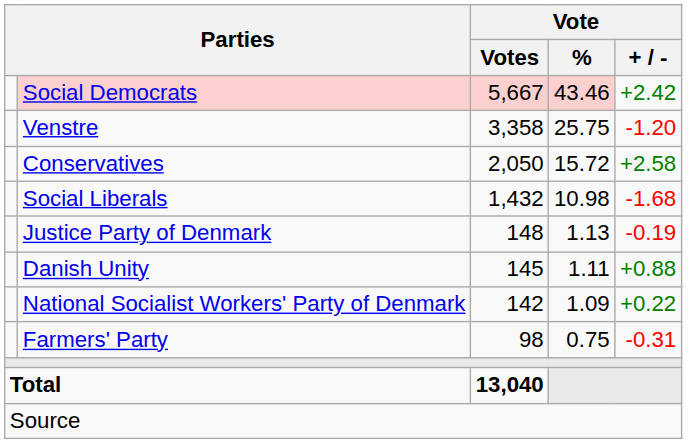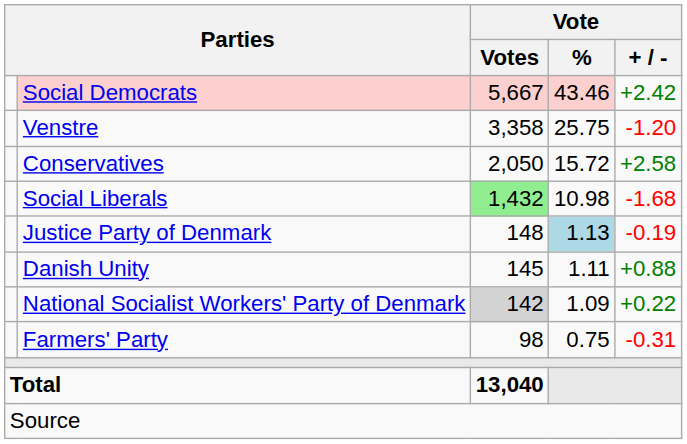(516, 198) no background -> (516, 198) lightgreen background
(588, 233) no background -> (588, 233) lightblue background
(525, 304) no background -> (525, 304) lightgrey background
